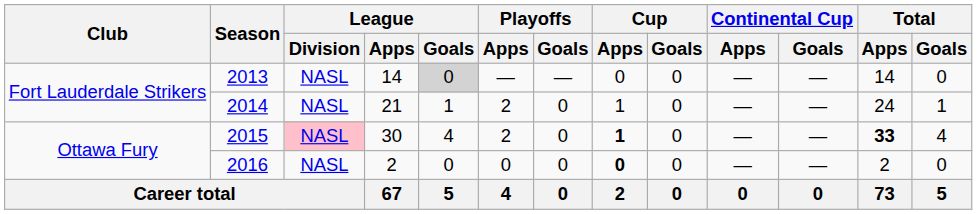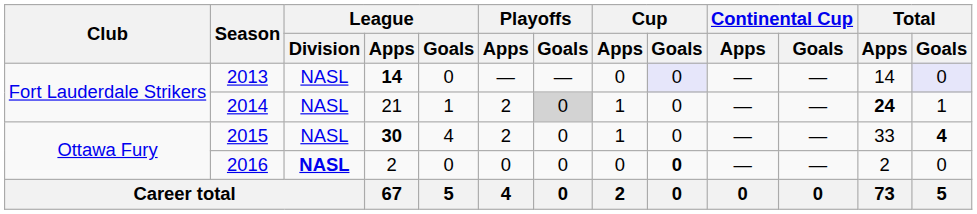(392, 77) normal -> (392, 77) bold
(449, 77) lightgrey background -> (449, 77) no background
(677, 77) no background -> (677, 77) lavender background
(942, 77) no background -> (942, 77) lavender background
(563, 106) no background -> (563, 106) lightgrey background
(885, 106) normal -> (885, 106) bold
(324, 135) pink background -> (324, 135) no background
(392, 135) normal -> (392, 135) bold
(620, 135) bold -> (620, 135) normal
(885, 135) bold -> (885, 135) normal
(942, 135) normal -> (942, 135) bold
(324, 164) normal -> (324, 164) bold
(620, 164) bold -> (620, 164) normal
(677, 164) normal -> (677, 164) bold
